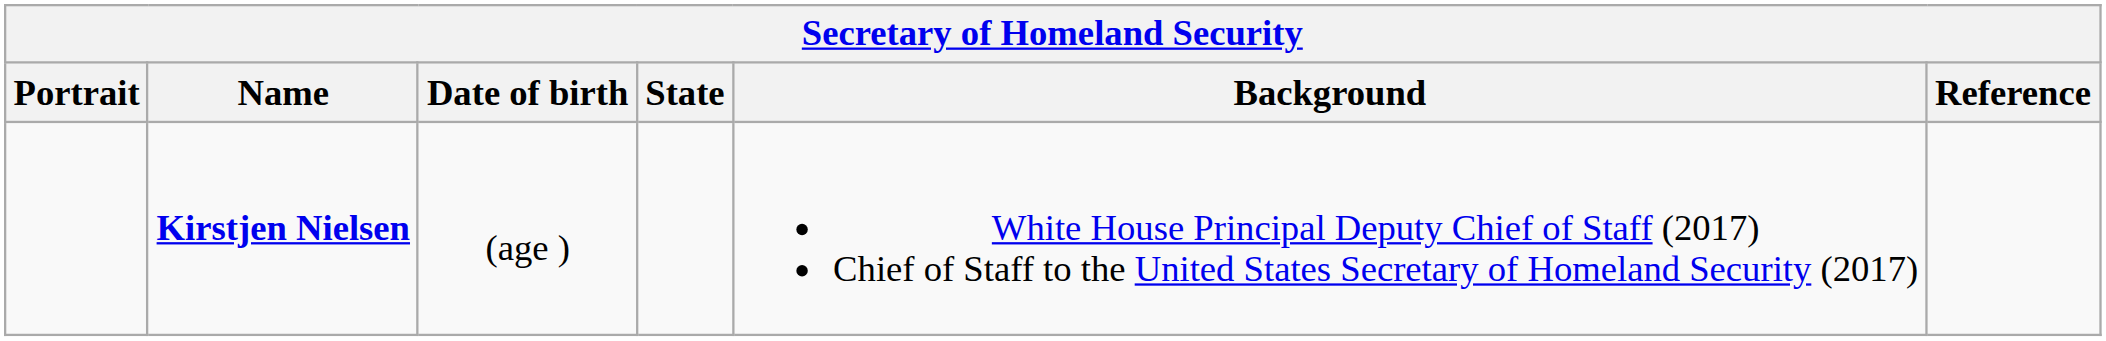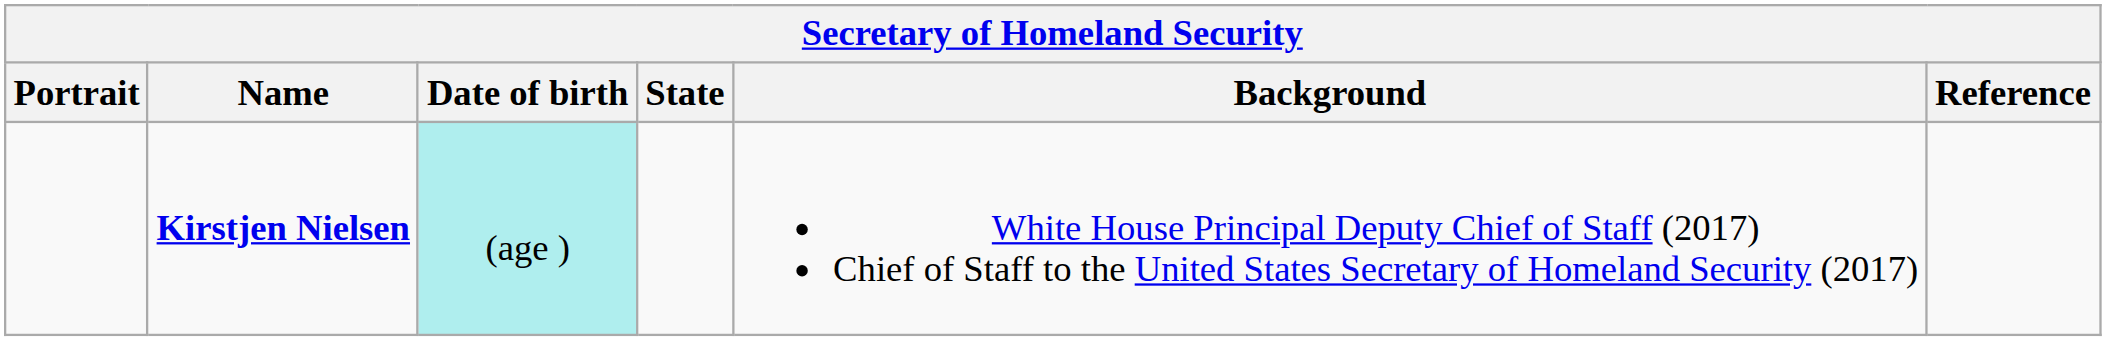(528, 248) no background -> (528, 248) paleturquoise background
